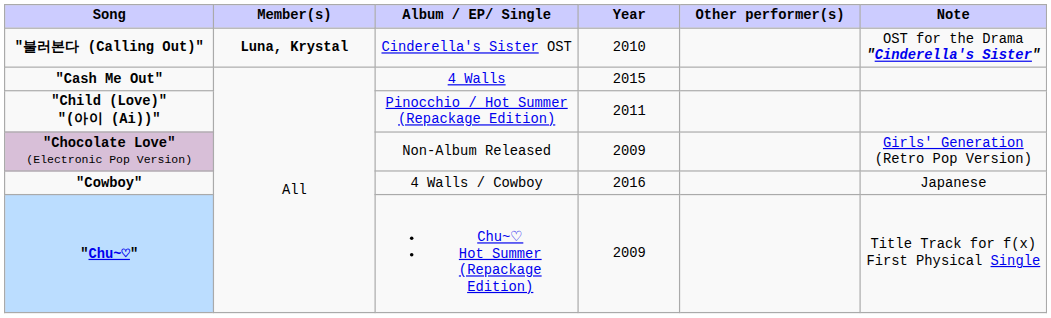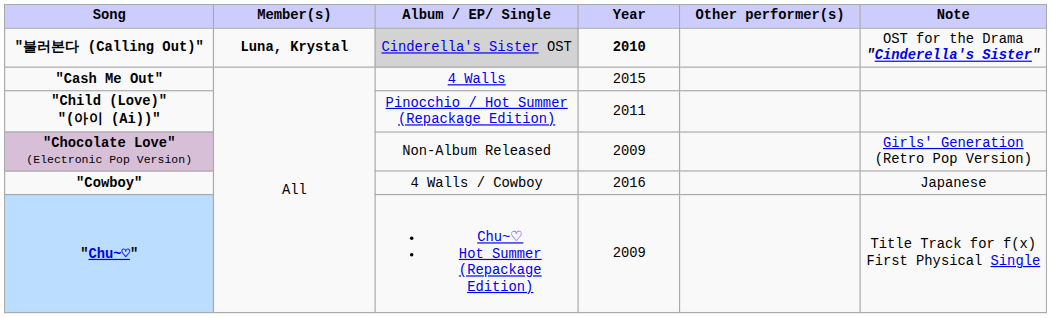(477, 48) no background -> (477, 48) lightgrey background
(629, 48) normal -> (629, 48) bold
